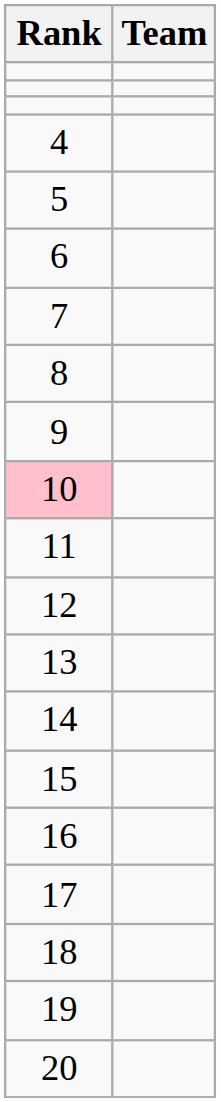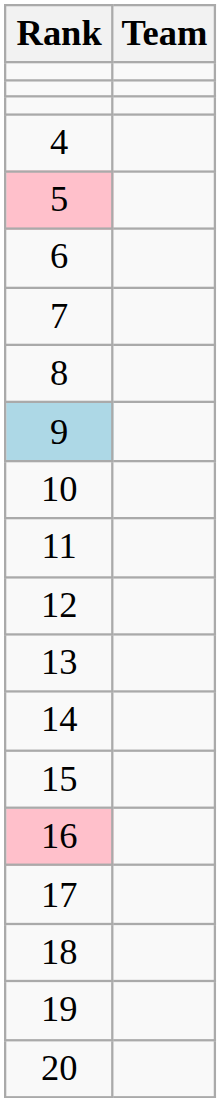(59, 199) no background -> (59, 199) pink background
(59, 431) no background -> (59, 431) lightblue background
(59, 488) pink background -> (59, 488) no background
(59, 835) no background -> (59, 835) pink background
